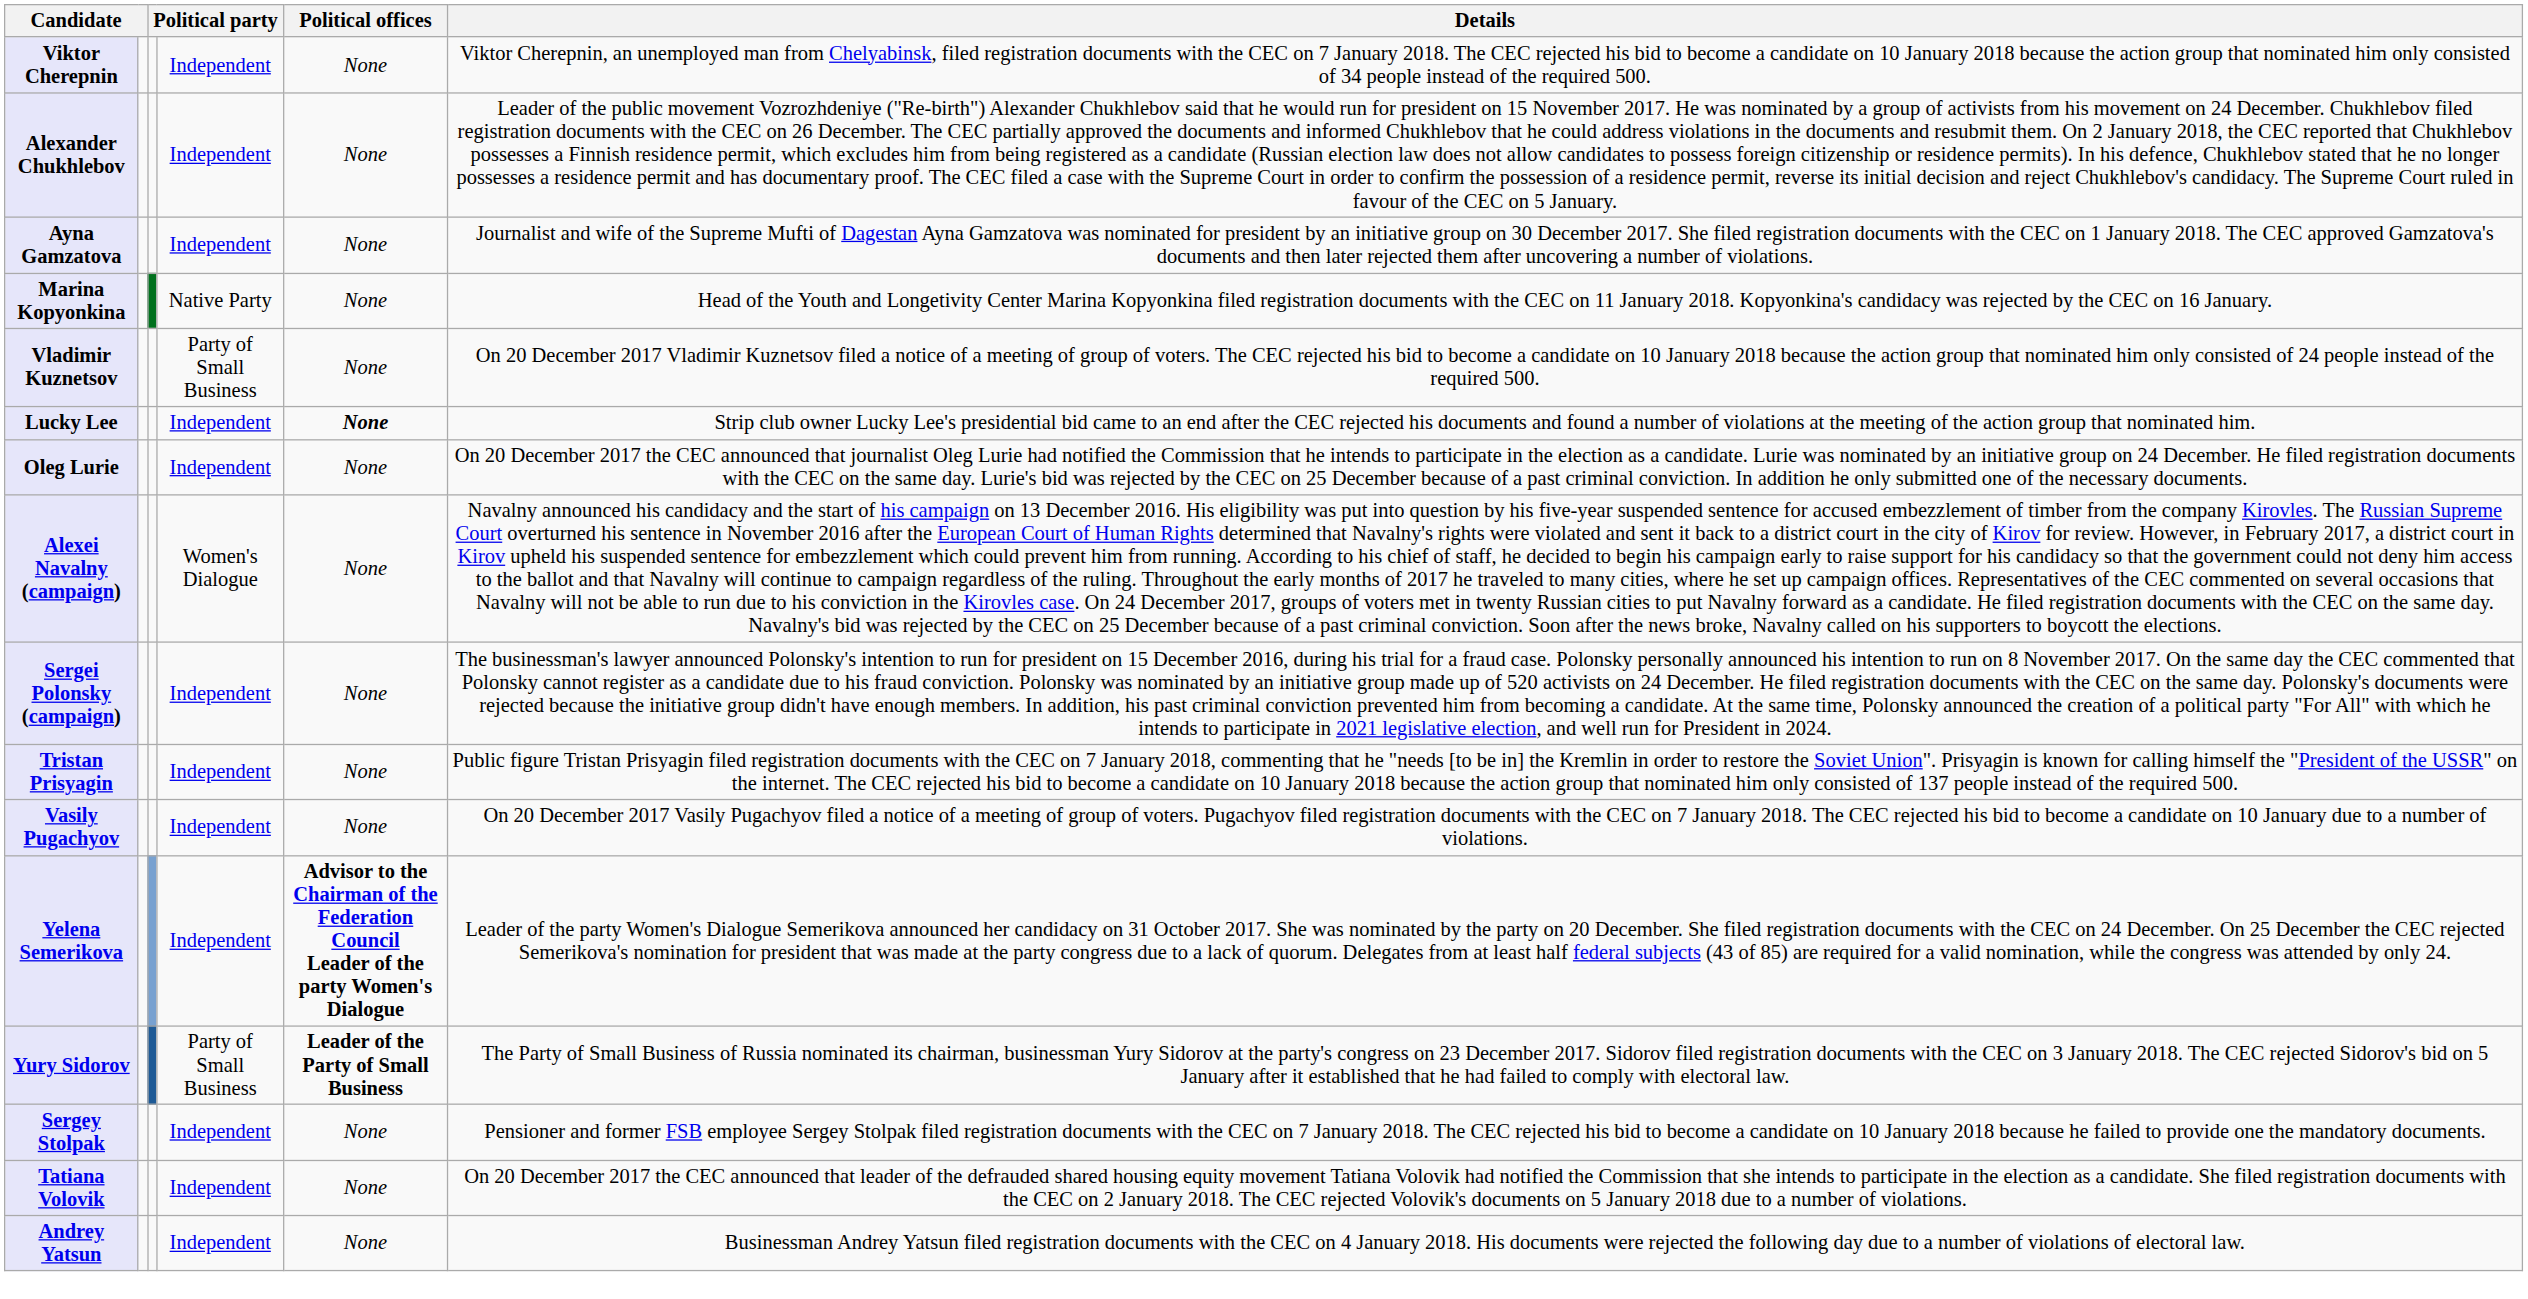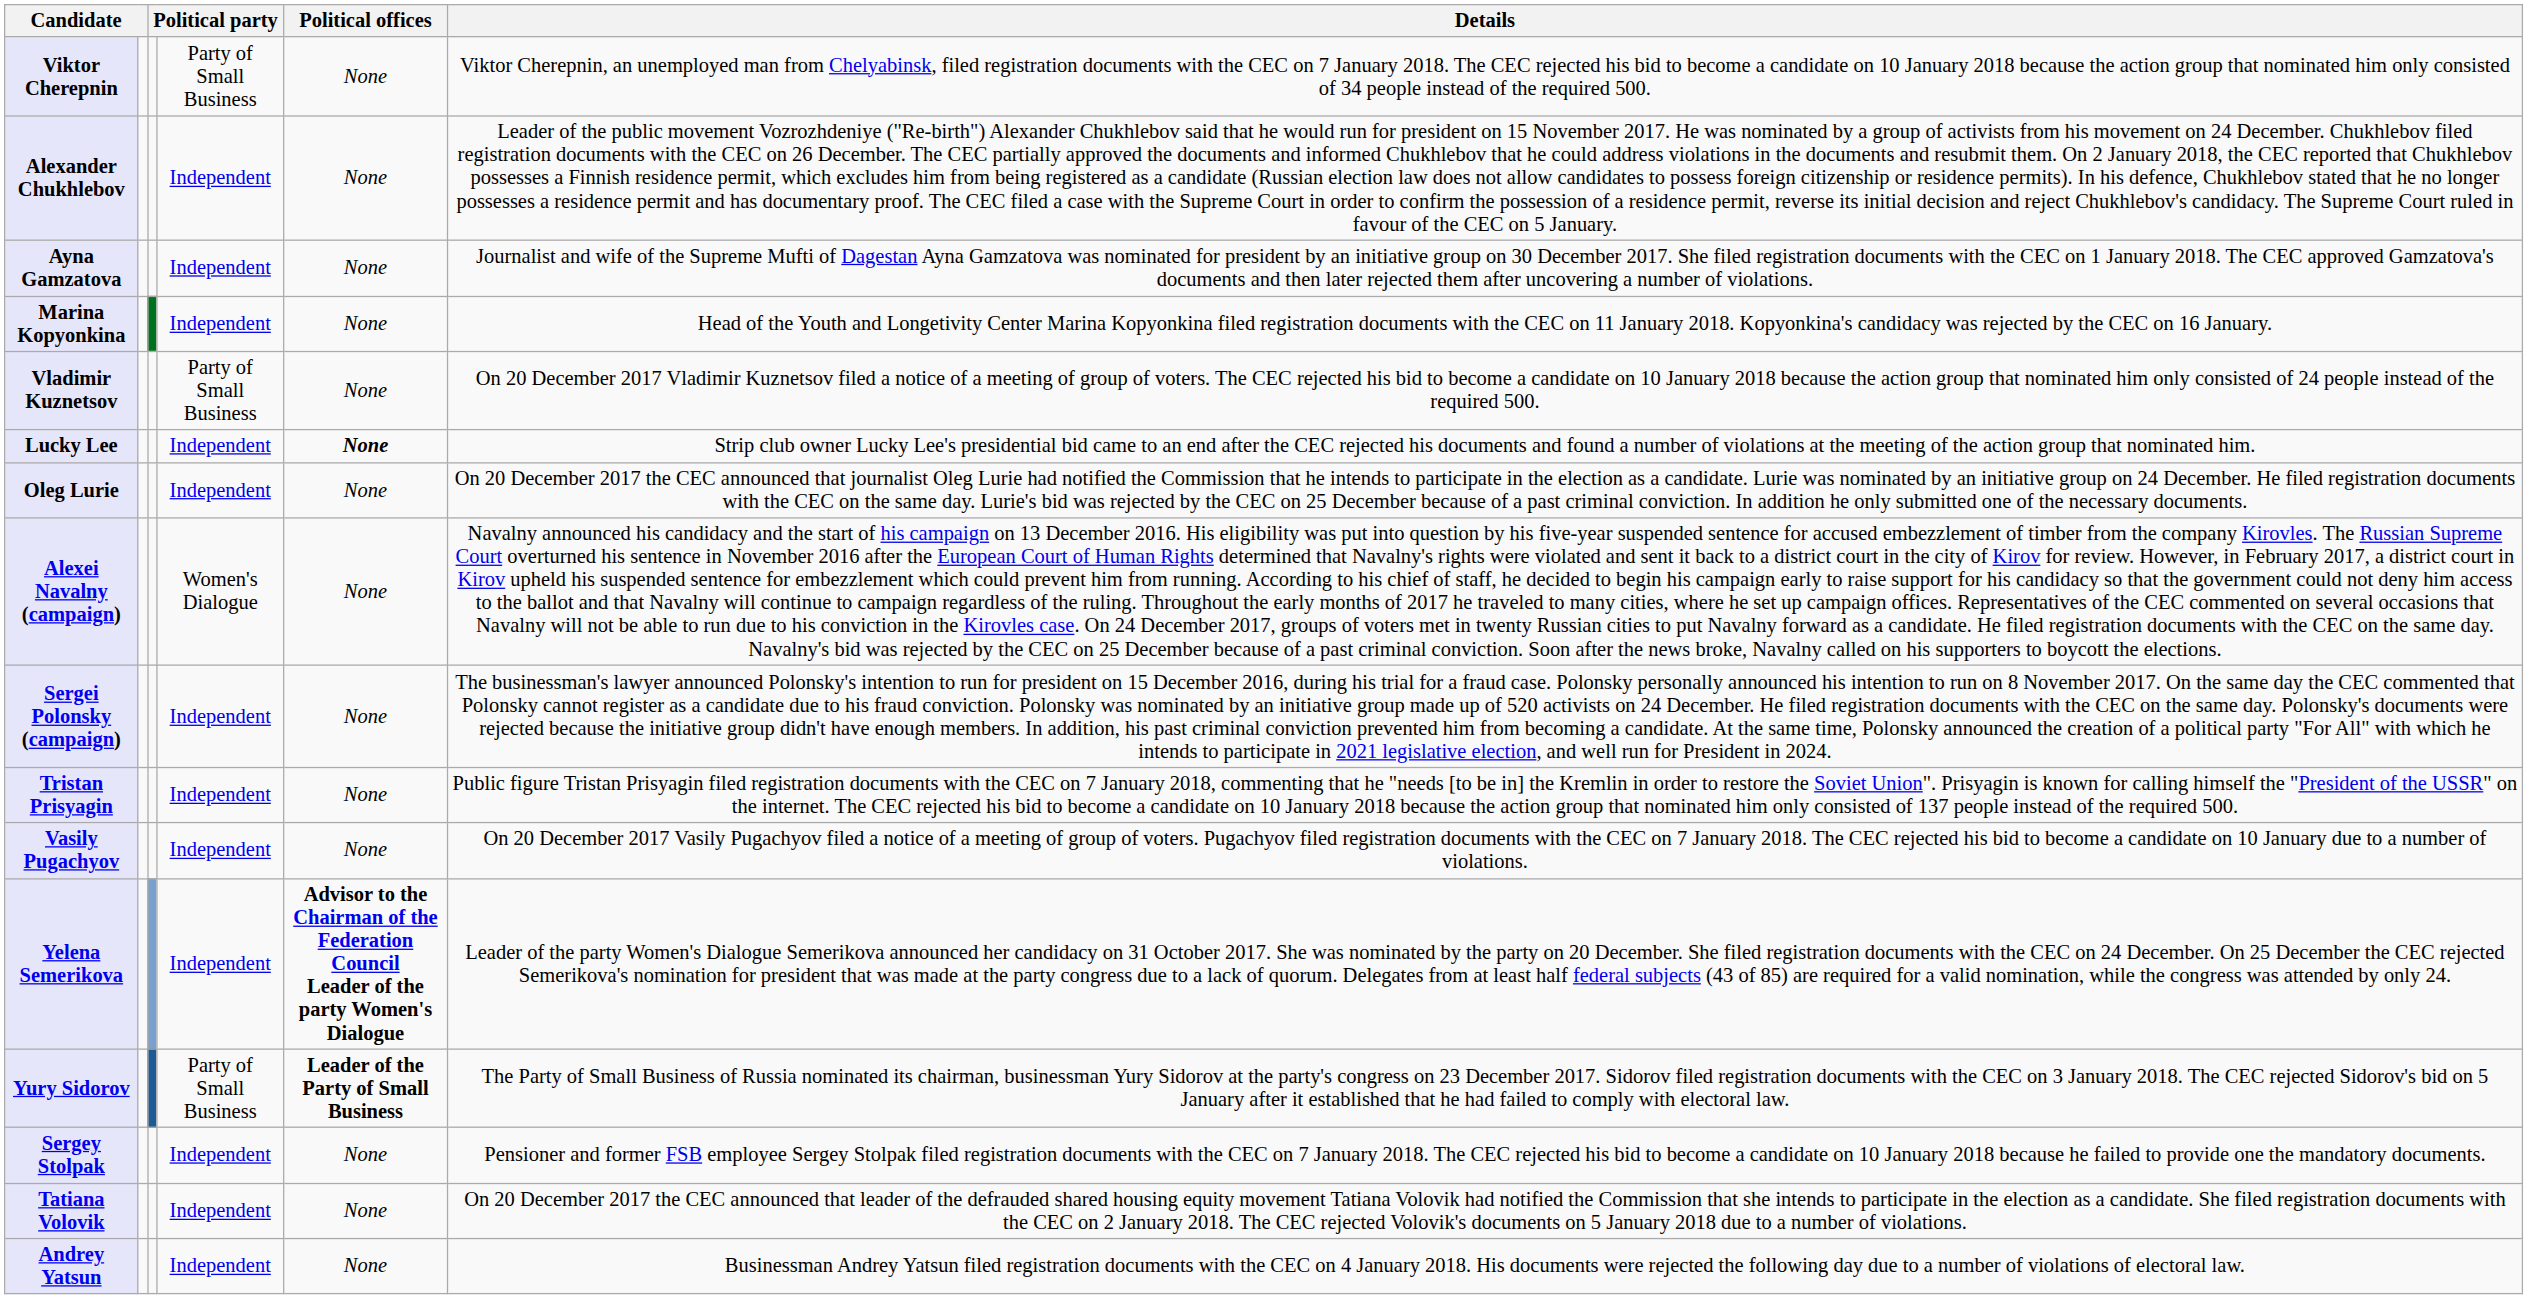(220, 64) Independent -> (220, 76) Party of Small Business
(220, 300) Native Party -> (220, 323) Independent
